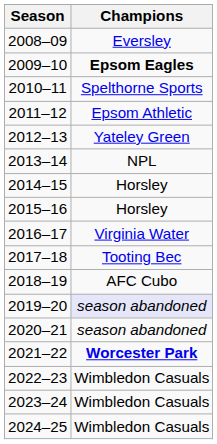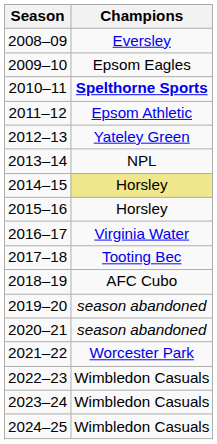(142, 64) bold -> (142, 64) normal
(142, 88) normal -> (142, 88) bold
(142, 185) no background -> (142, 185) khaki background
(142, 305) lavender background -> (142, 305) no background
(142, 354) bold -> (142, 354) normal
